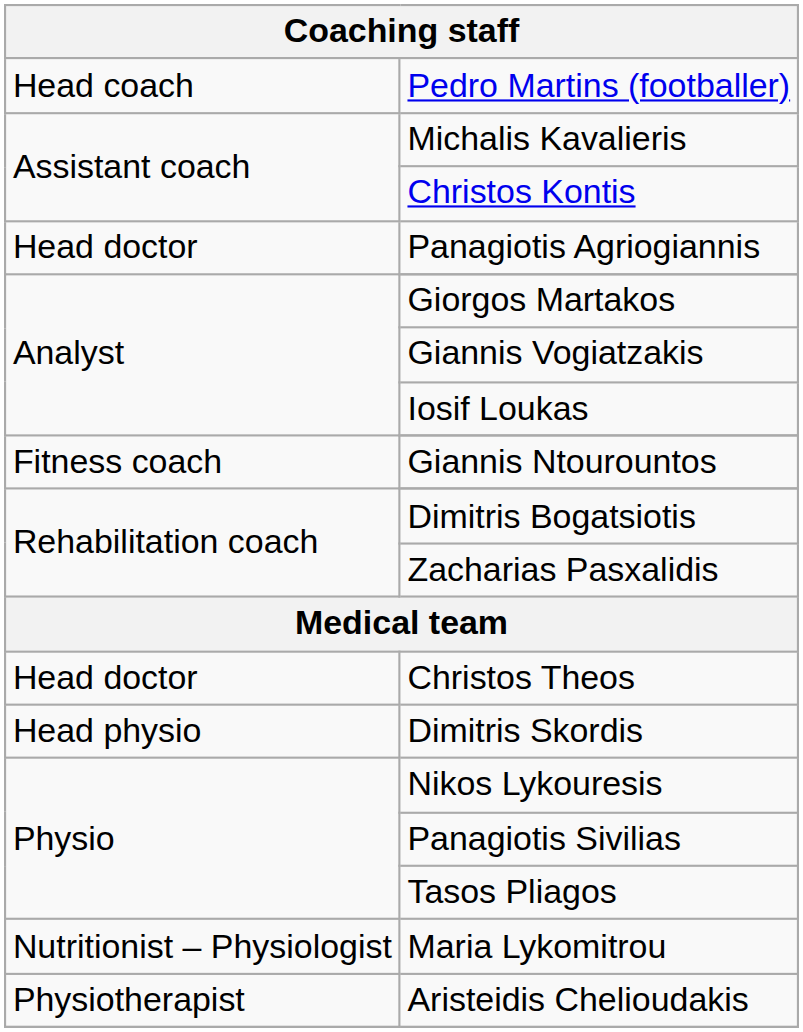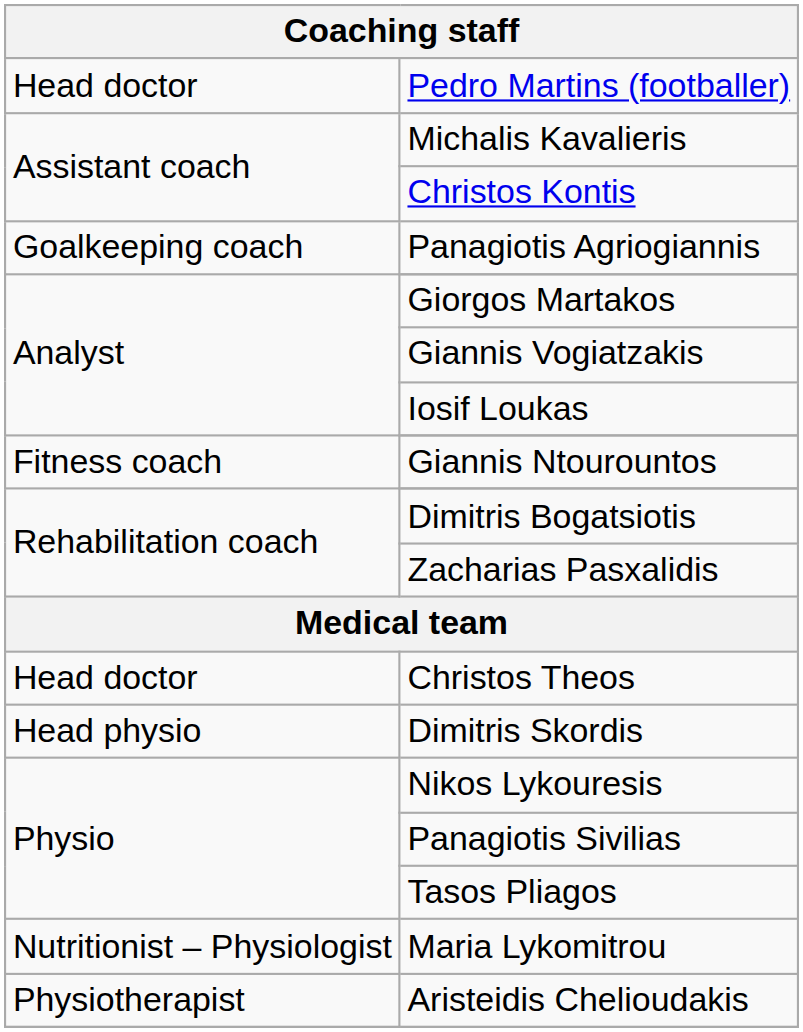(103, 85) Head coach -> (105, 85) Head doctor
(105, 246) Head doctor -> (158, 246) Goalkeeping coach
